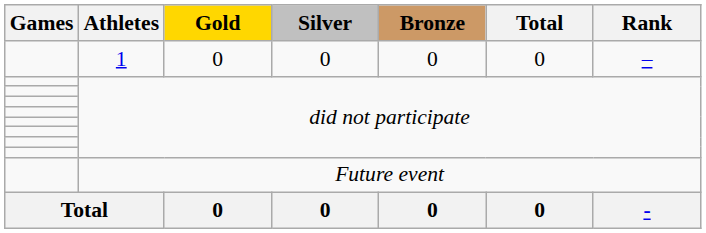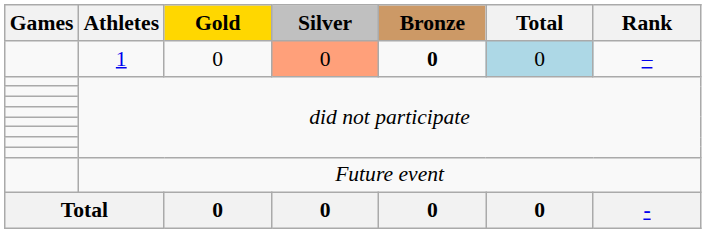(325, 58) no background -> (325, 58) lightsalmon background
(432, 58) normal -> (432, 58) bold
(540, 58) no background -> (540, 58) lightblue background
